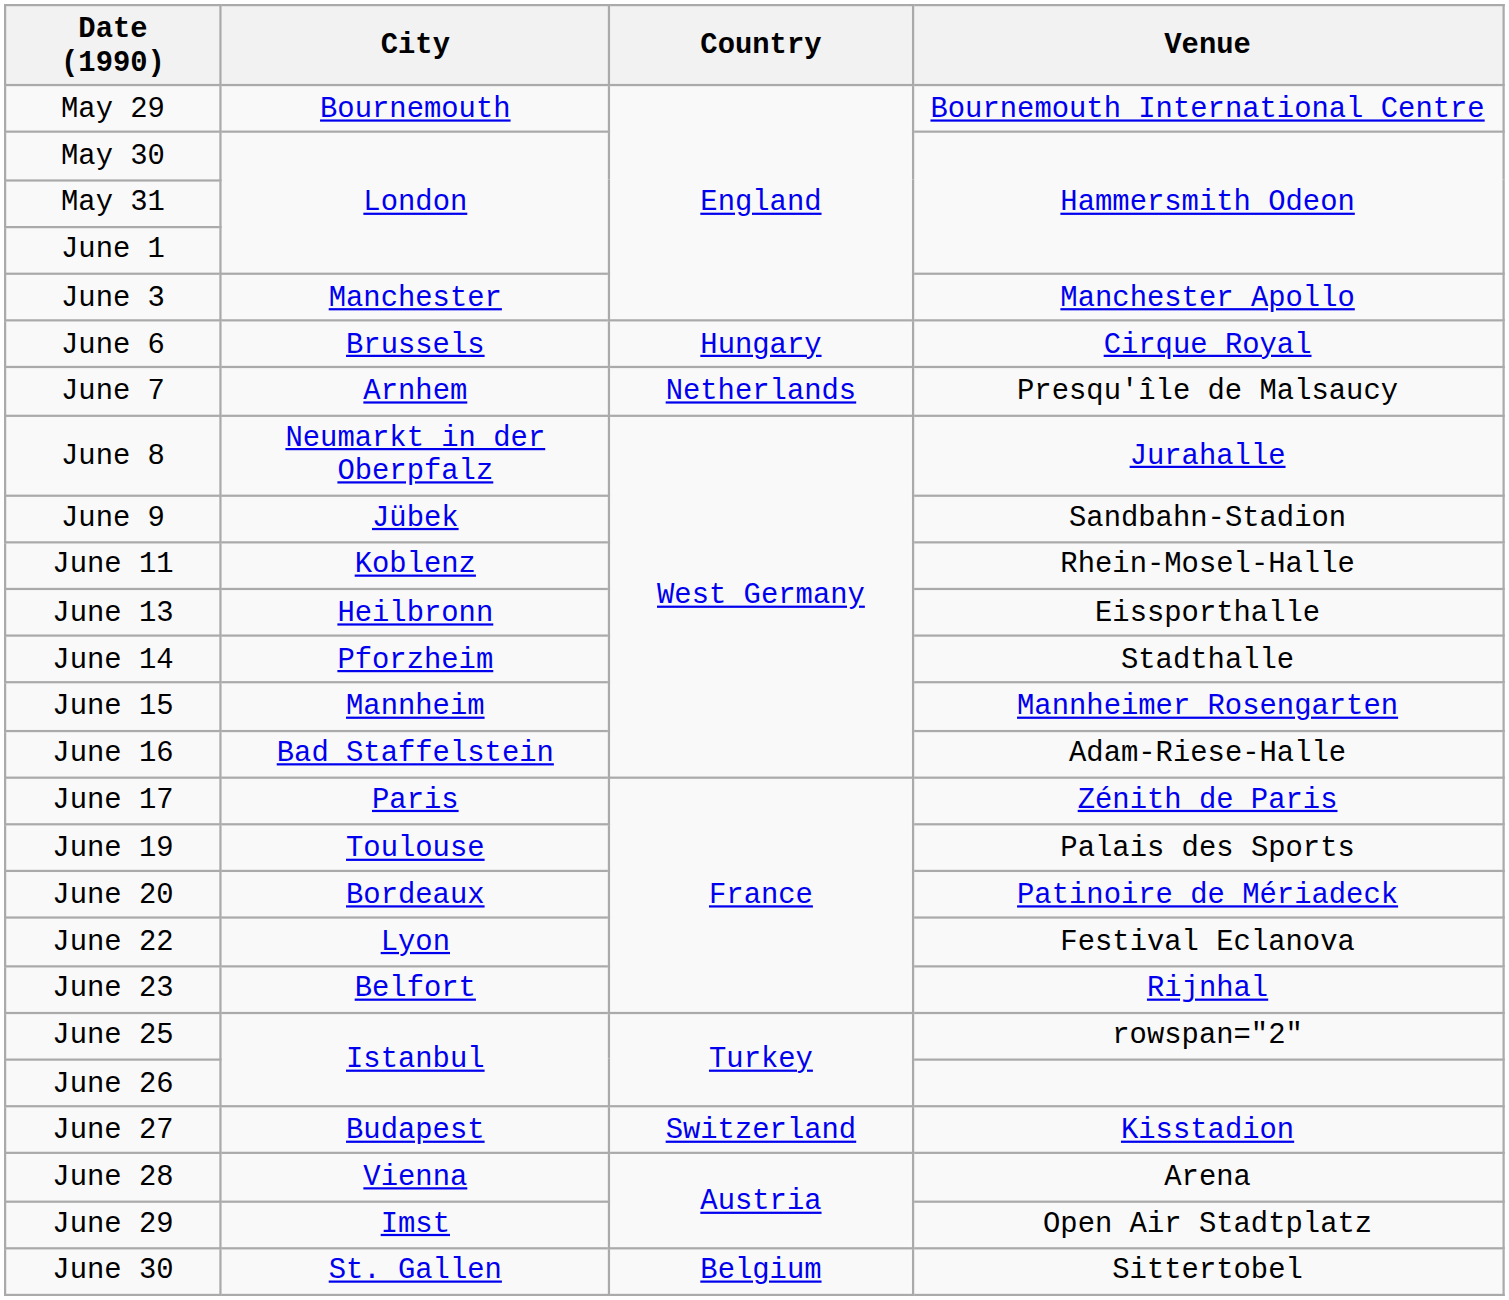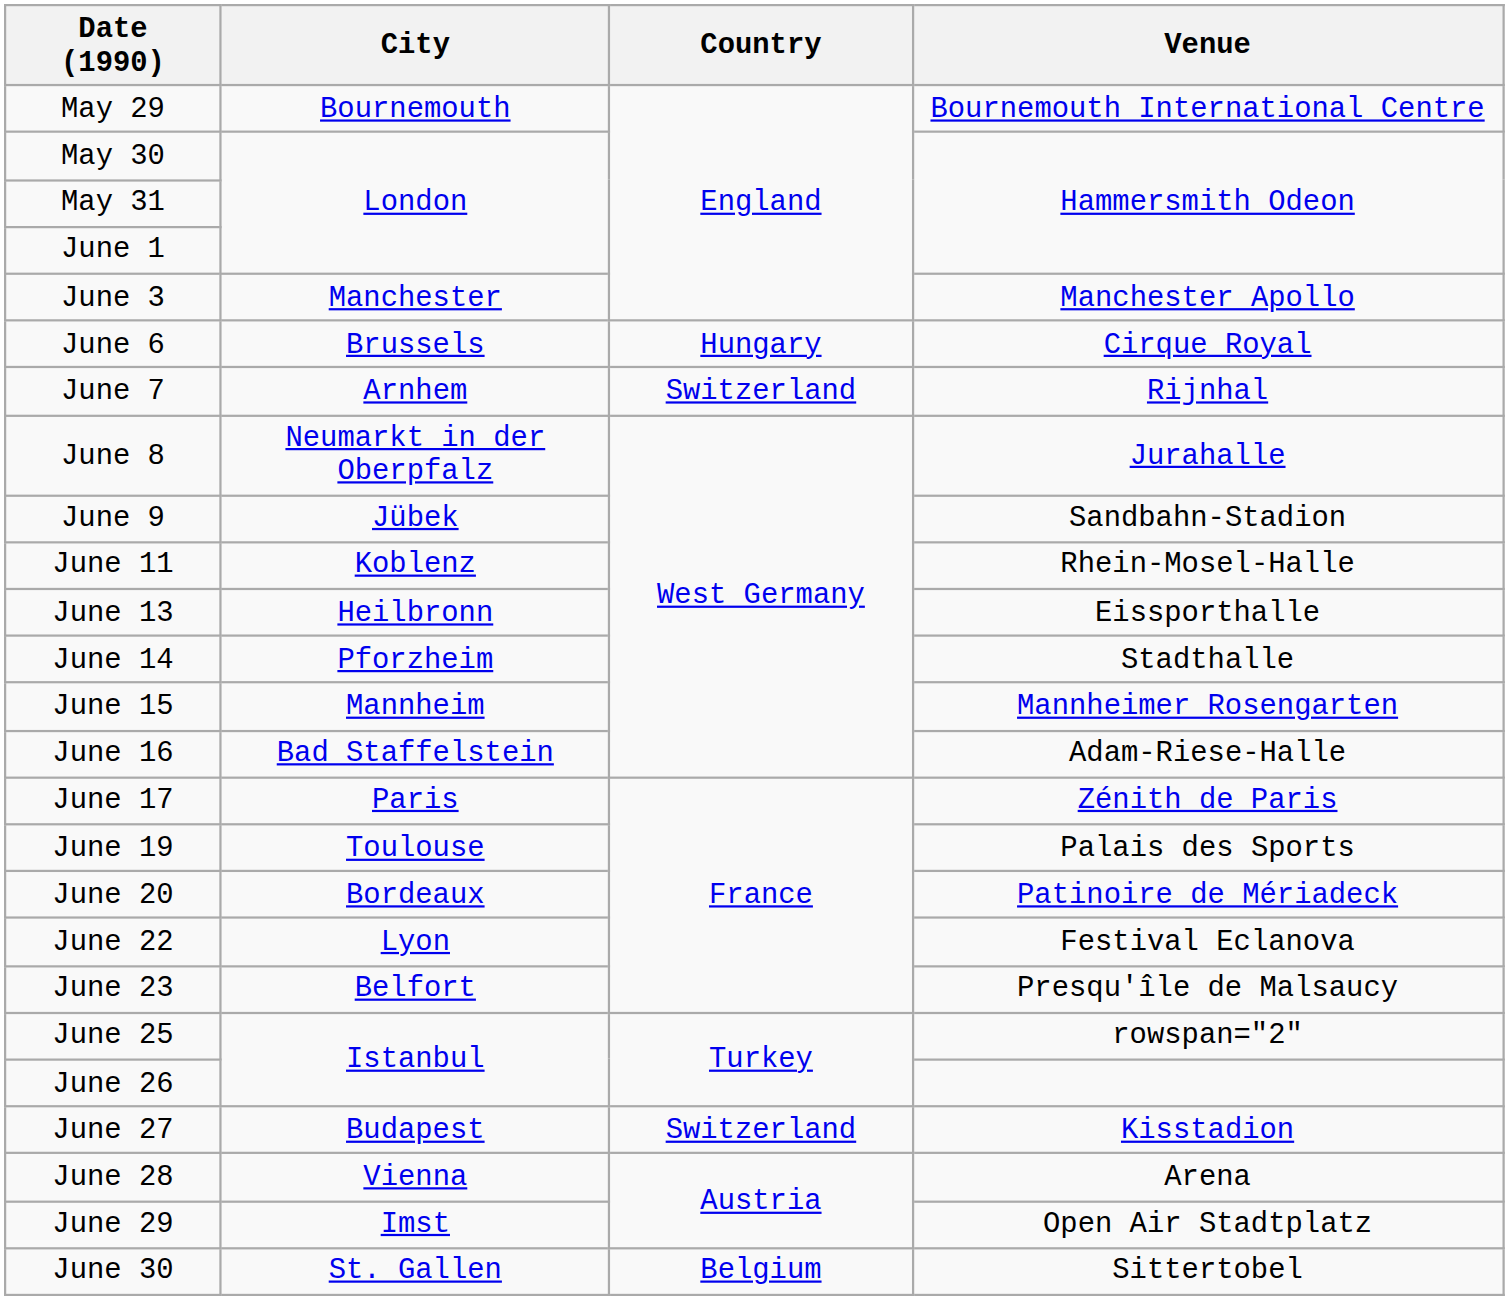(761, 391) Netherlands -> (761, 391) Switzerland
(1208, 391) Presqu'île de Malsaucy -> (1208, 391) Rijnhal
(1208, 989) Rijnhal -> (1208, 989) Presqu'île de Malsaucy
